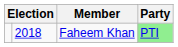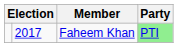(28, 33) 2018 -> (28, 33) 2017
